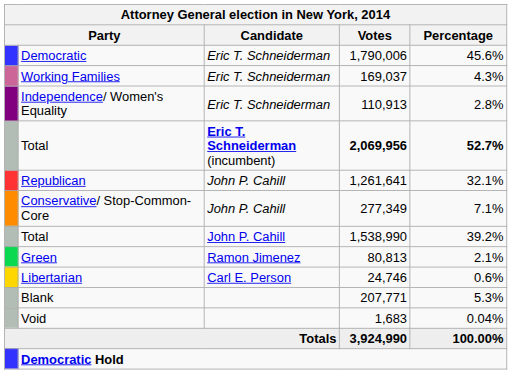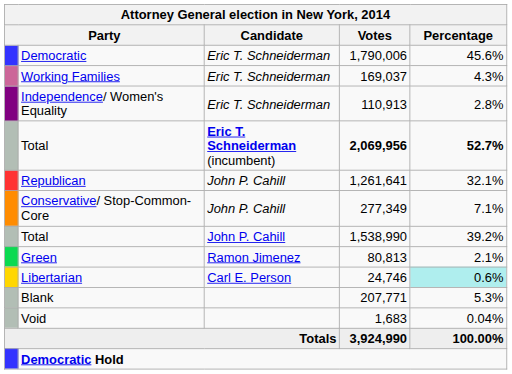(489, 277) no background -> (489, 277) paleturquoise background
